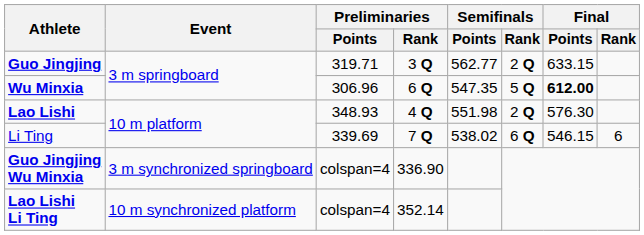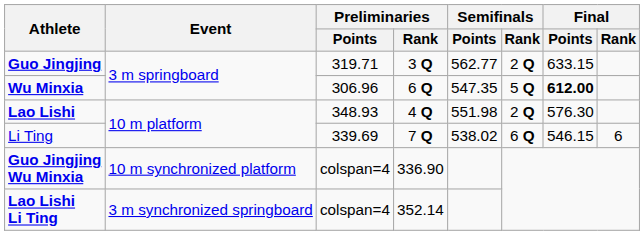(211, 169) 3 m synchronized springboard -> (202, 169) 10 m synchronized platform
(202, 210) 10 m synchronized platform -> (211, 210) 3 m synchronized springboard
